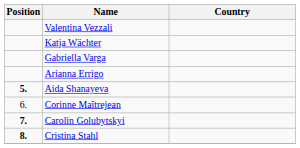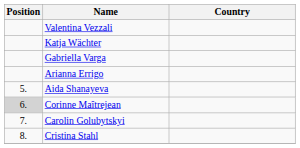(23, 89) bold -> (23, 89) normal
(23, 105) no background -> (23, 105) lightgrey background
(23, 120) bold -> (23, 120) normal
(23, 136) bold -> (23, 136) normal
